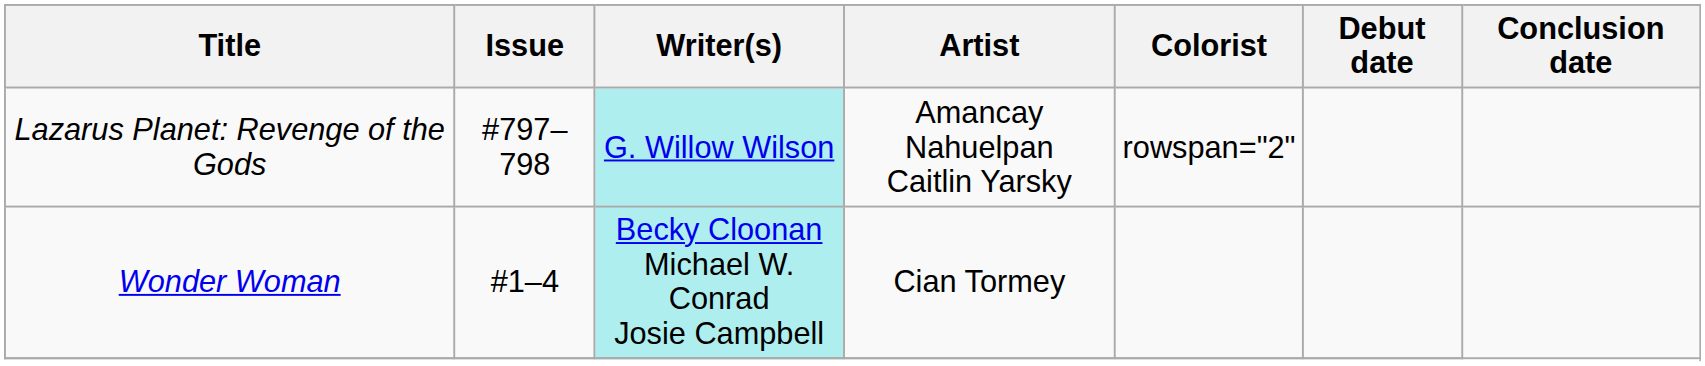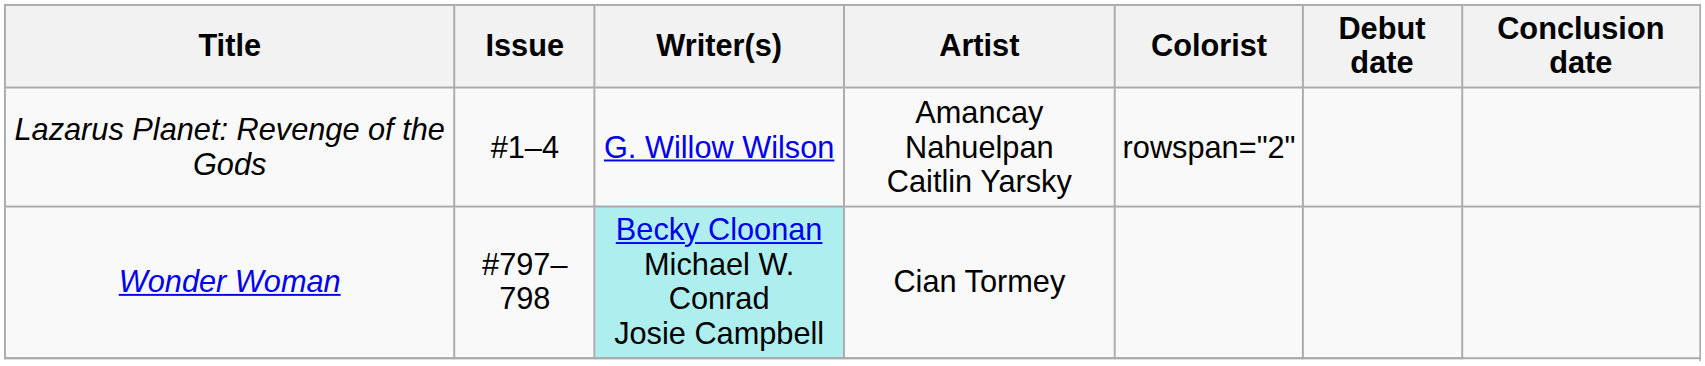(525, 146) #797–798 -> (525, 146) #1–4
(719, 146) paleturquoise background -> (719, 146) no background
(525, 281) #1–4 -> (525, 281) #797–798
